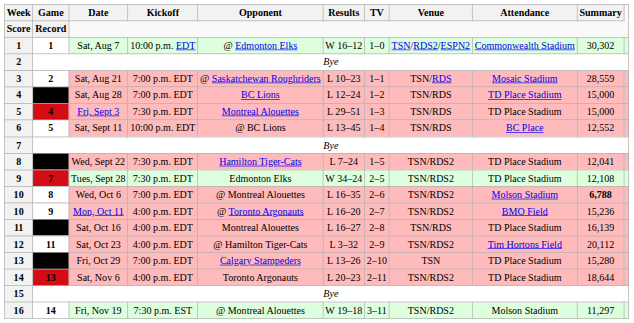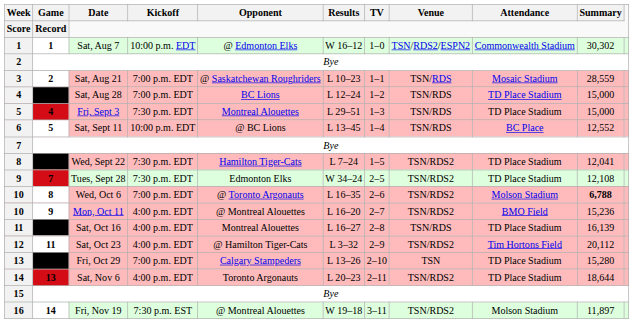(260, 194) @ Montreal Alouettes -> (260, 194) @ Toronto Argonauts
(260, 211) @ Toronto Argonauts -> (260, 211) @ Montreal Alouettes
(601, 310) 11,297 -> (601, 310) 11,897
